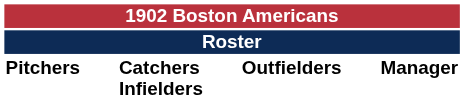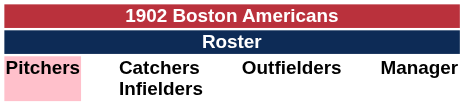(43, 67) no background -> (43, 67) pink background
